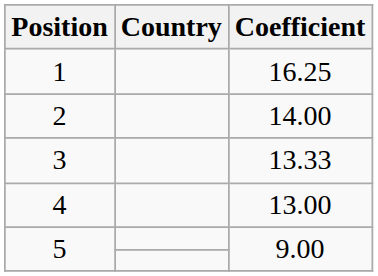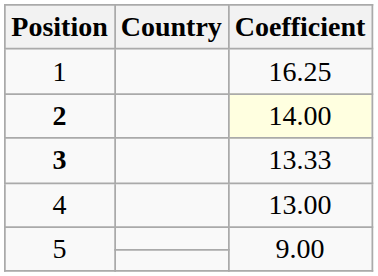(60, 115) normal -> (60, 115) bold
(300, 115) no background -> (300, 115) lightyellow background
(60, 159) normal -> (60, 159) bold
